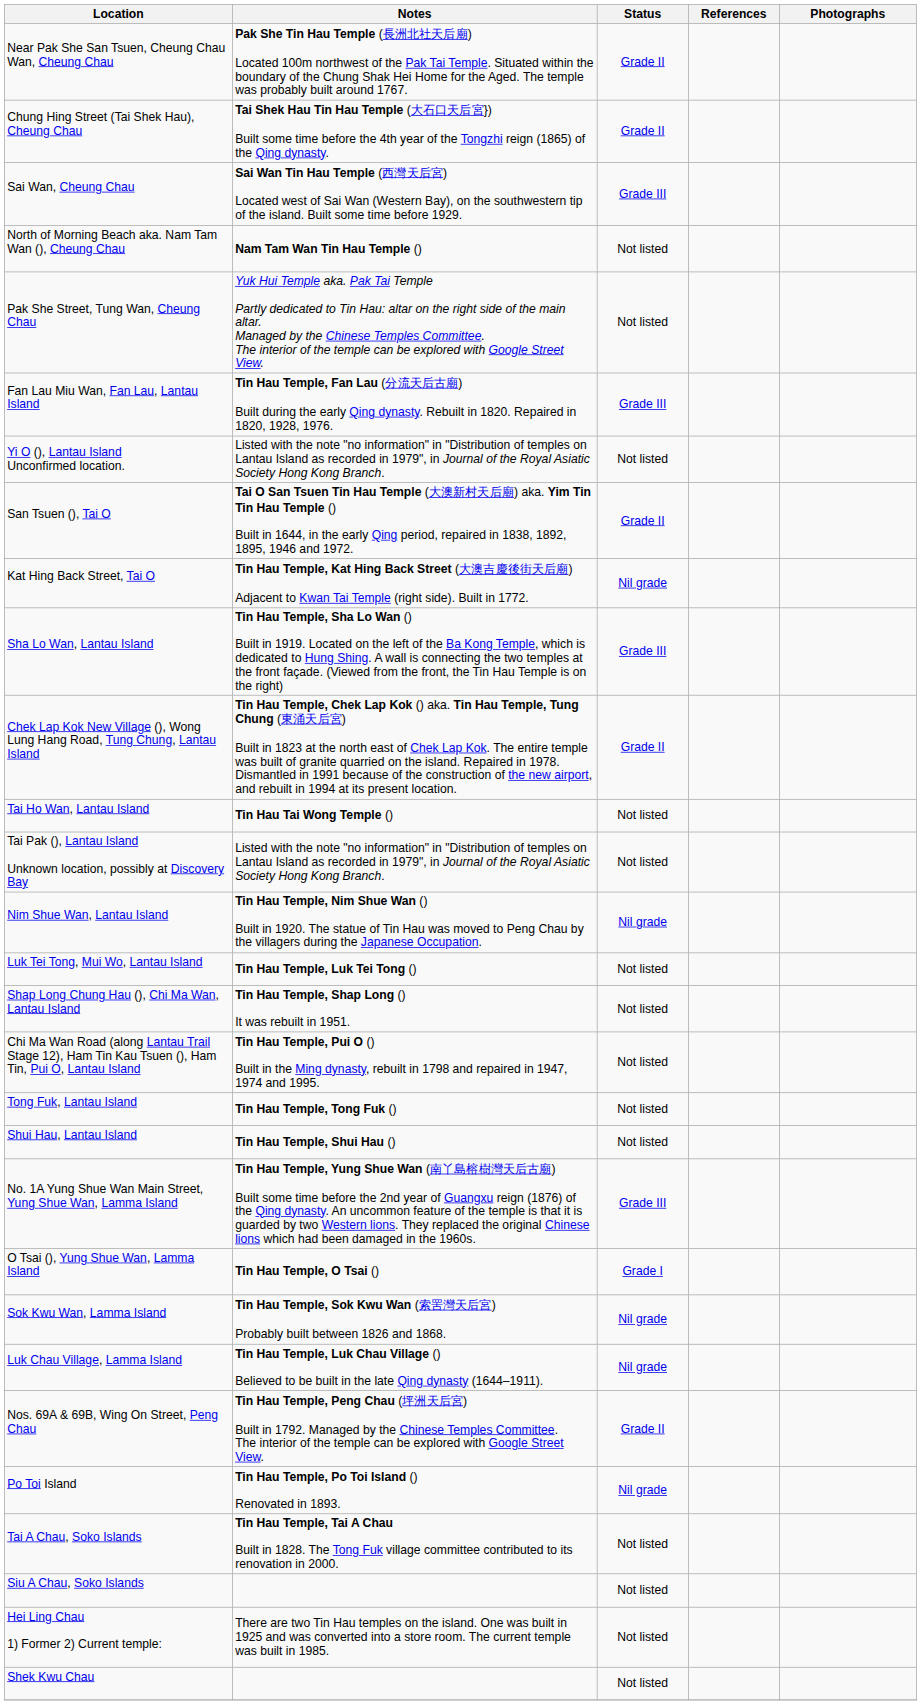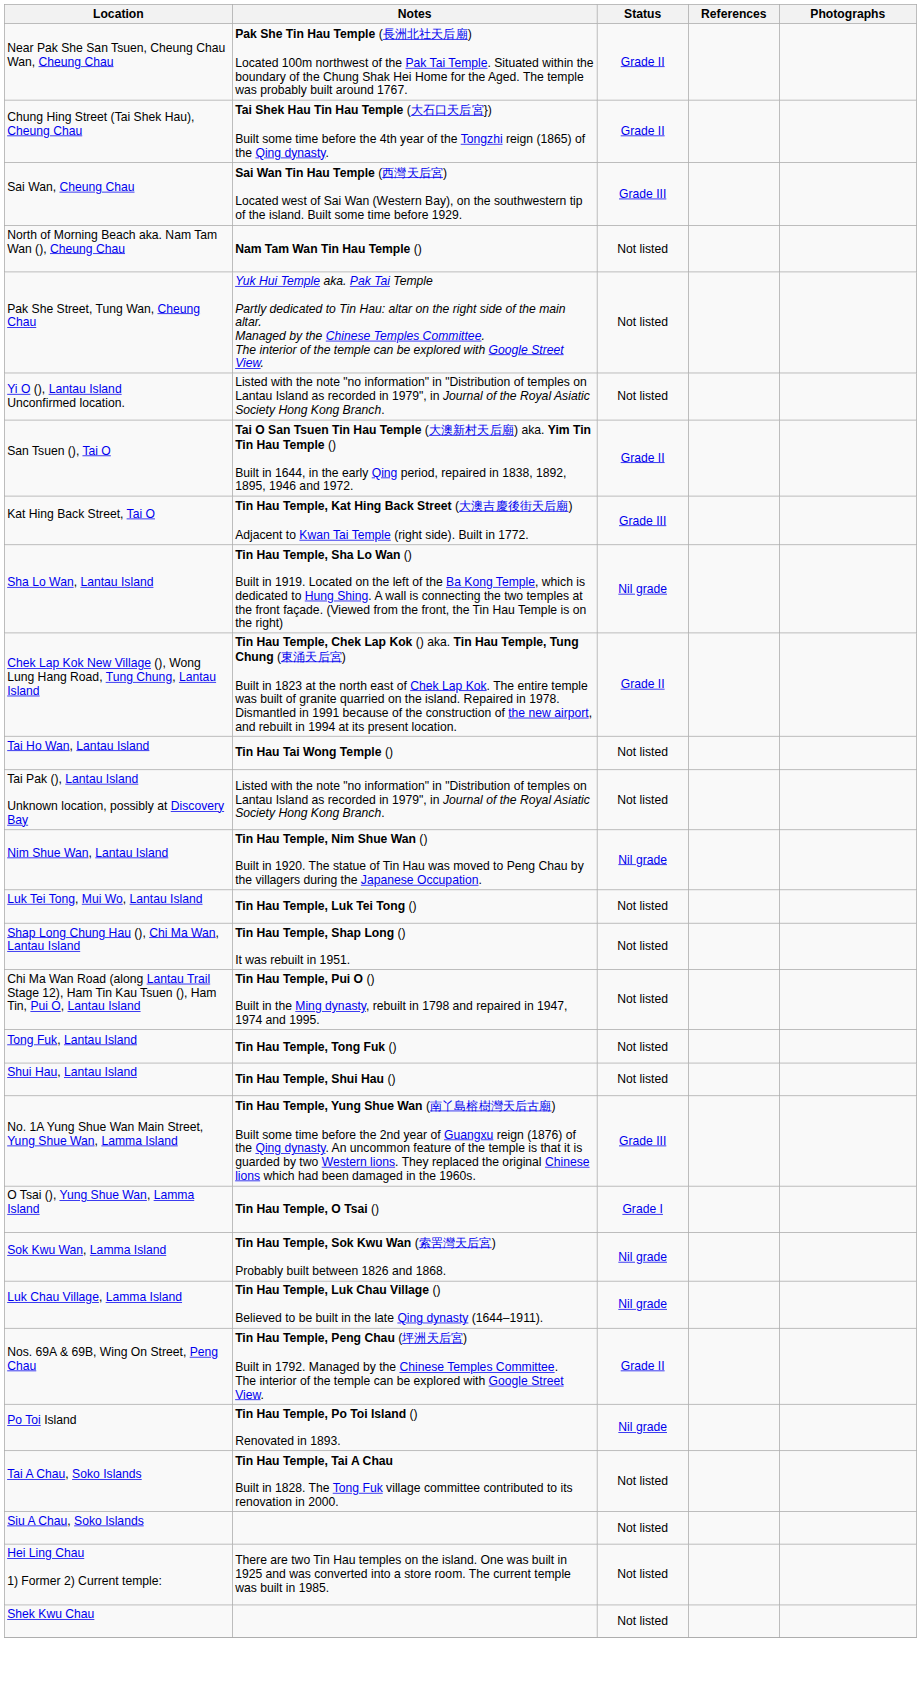- row: (103, 397)
(643, 583) Nil grade -> (643, 520) Grade III
(643, 651) Grade III -> (643, 588) Nil grade
